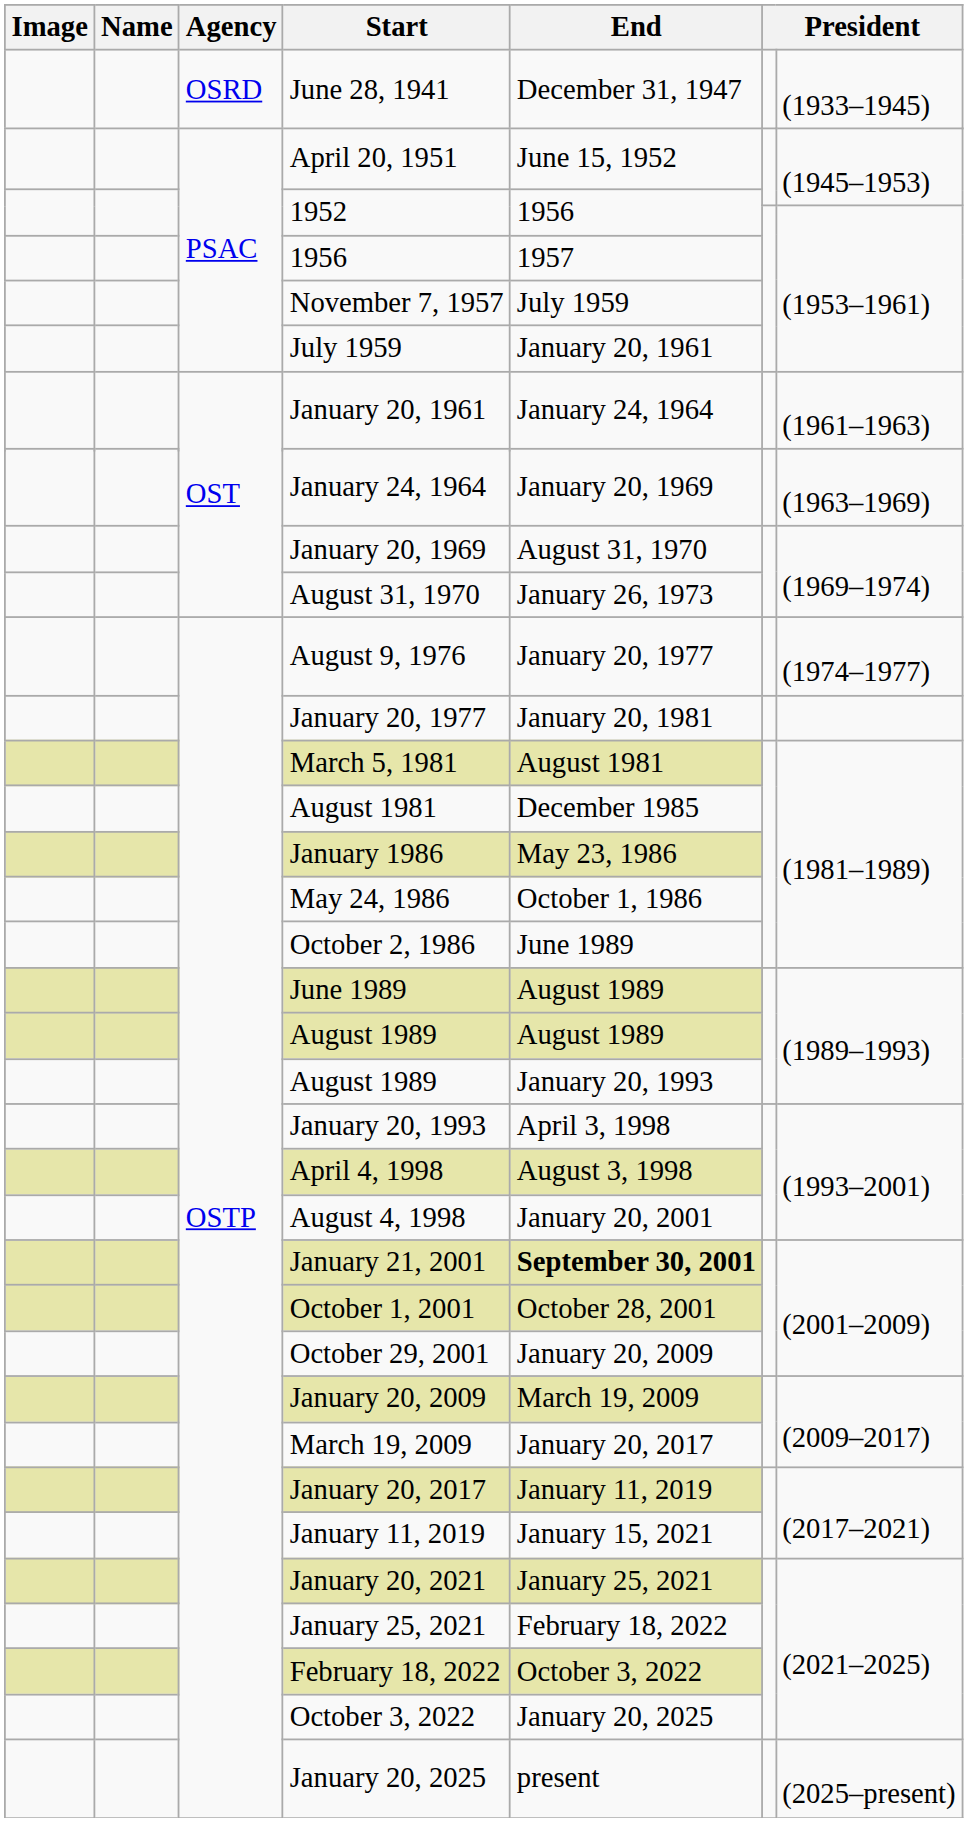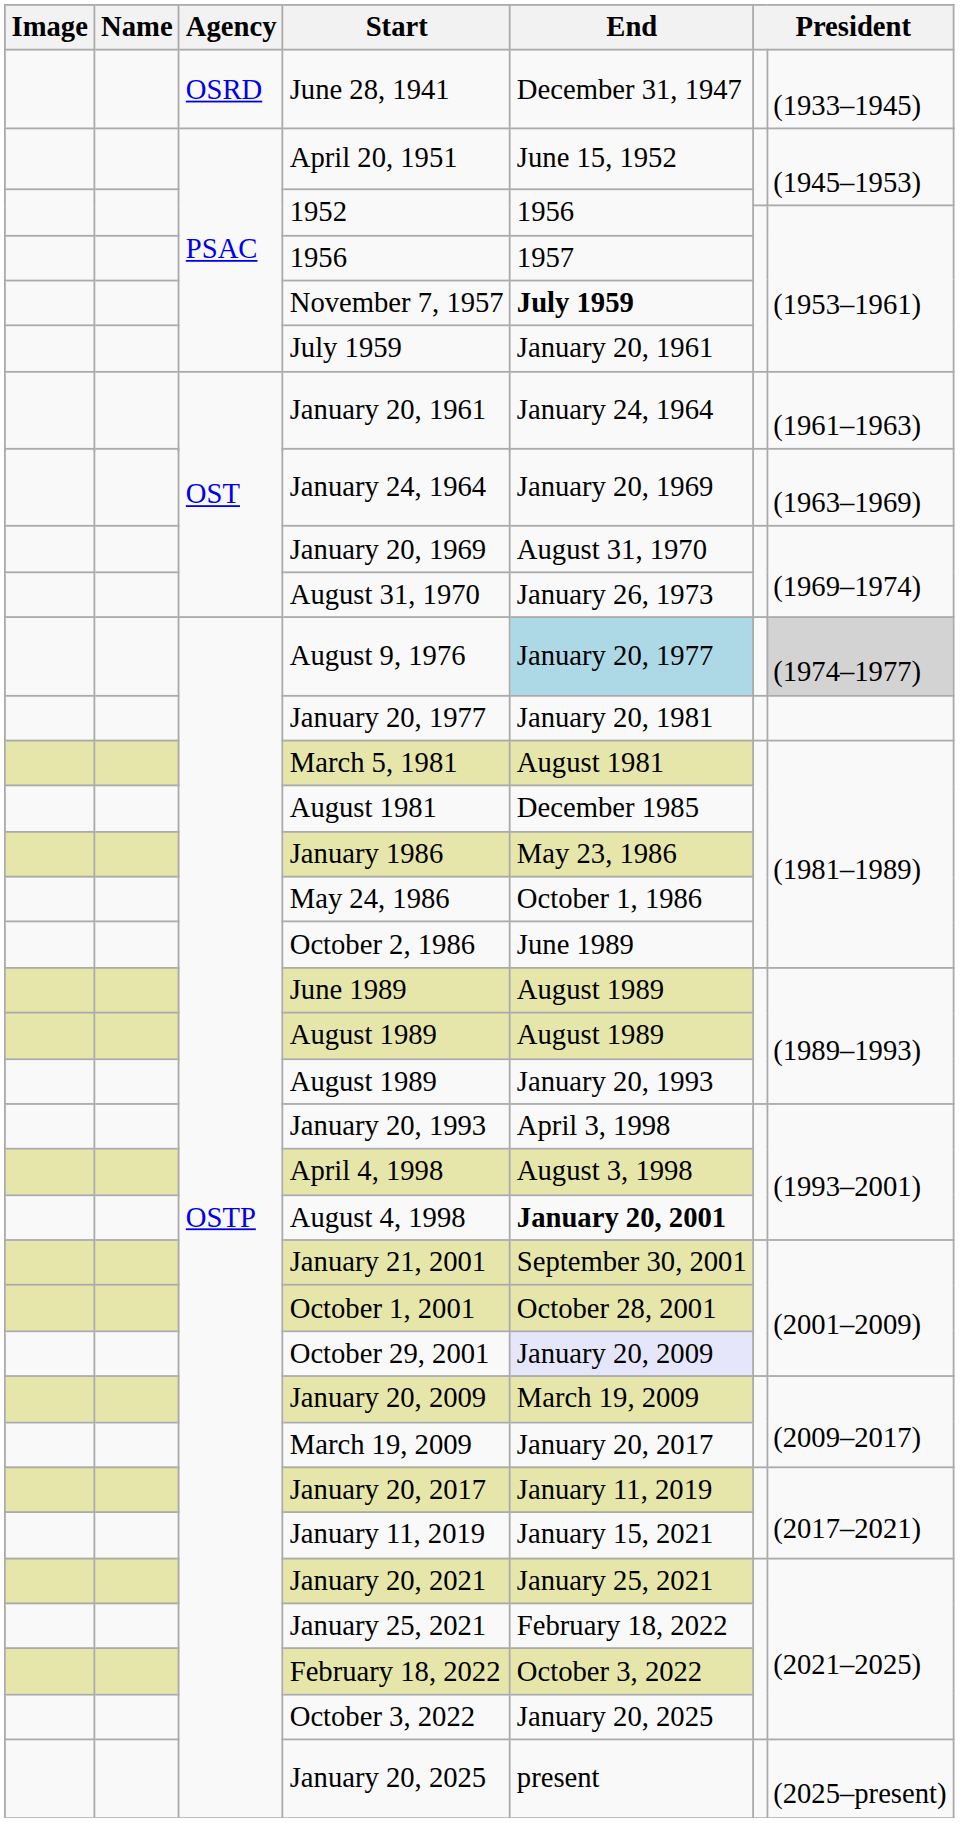(573, 302) normal -> (575, 302) bold
(615, 655) no background -> (615, 655) lightblue background
(856, 671) no background -> (847, 671) lightgrey background
(615, 1216) normal -> (621, 1216) bold
(636, 1262) bold -> (632, 1262) normal
(615, 1353) no background -> (615, 1353) lavender background
